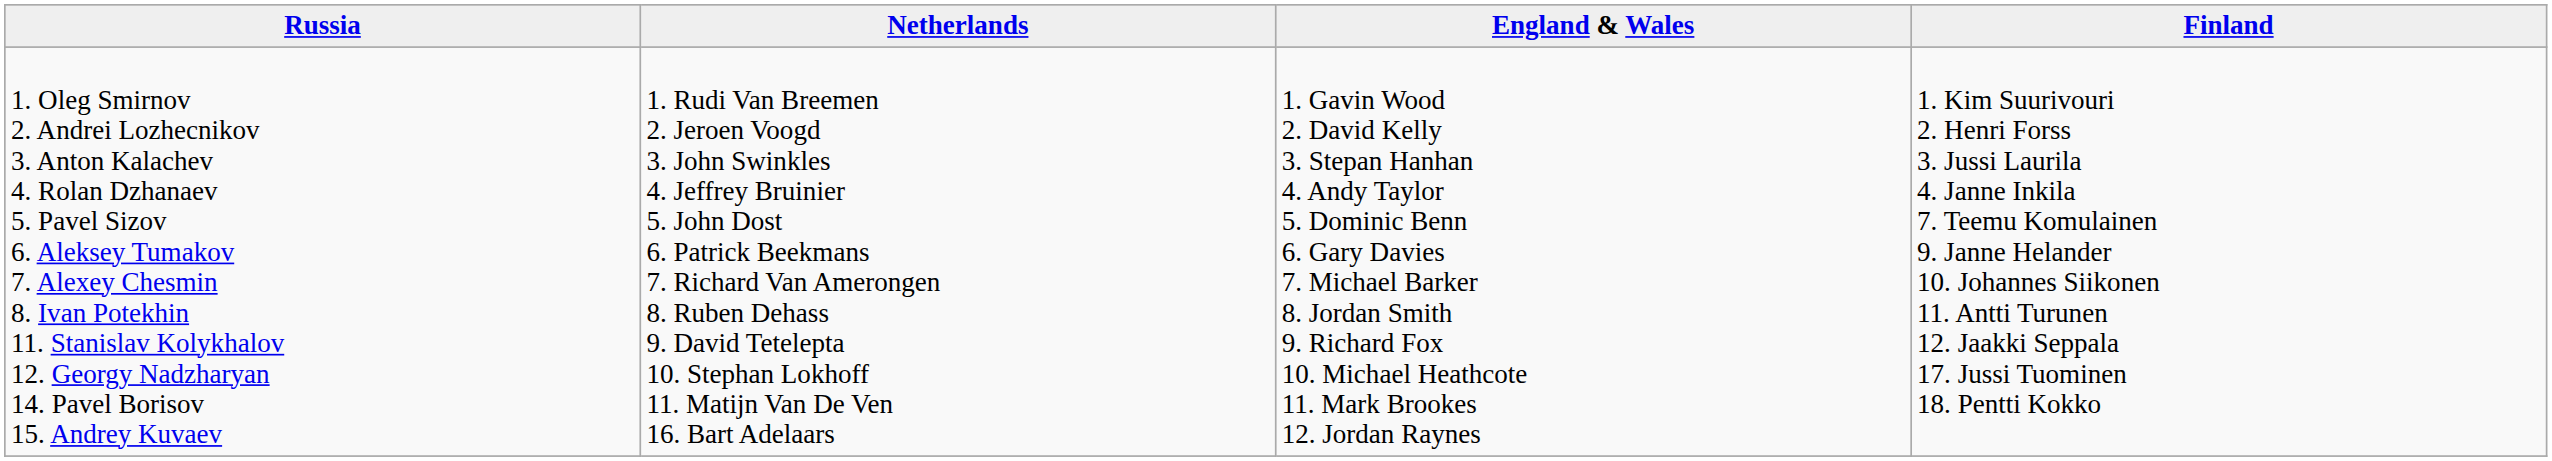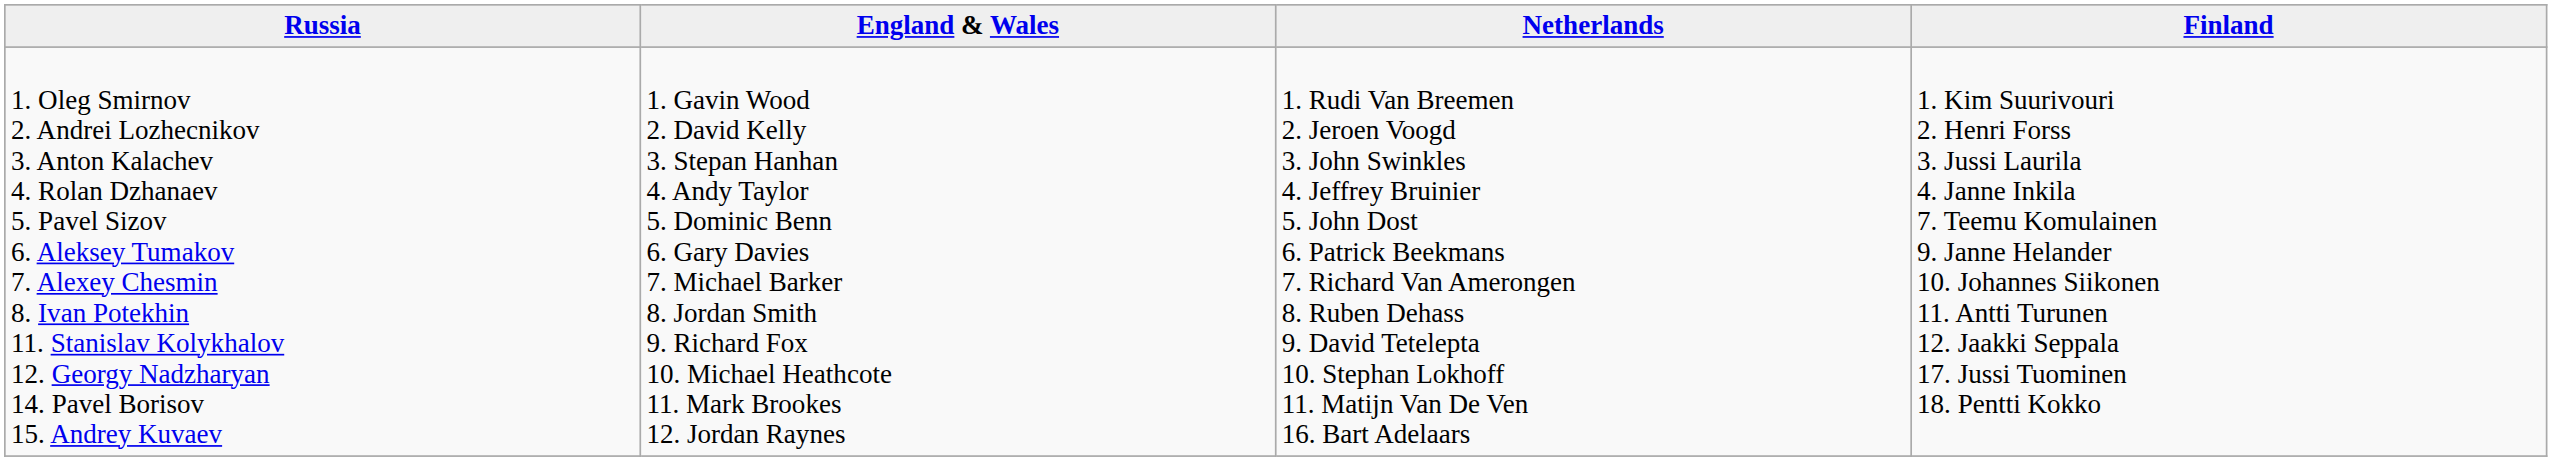columns swapped: (958, 25) <-> (1593, 25)
